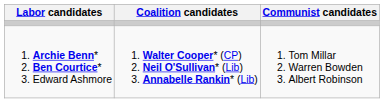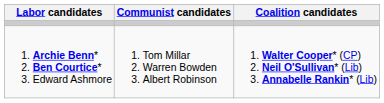columns swapped: (187, 12) <-> (320, 12)
